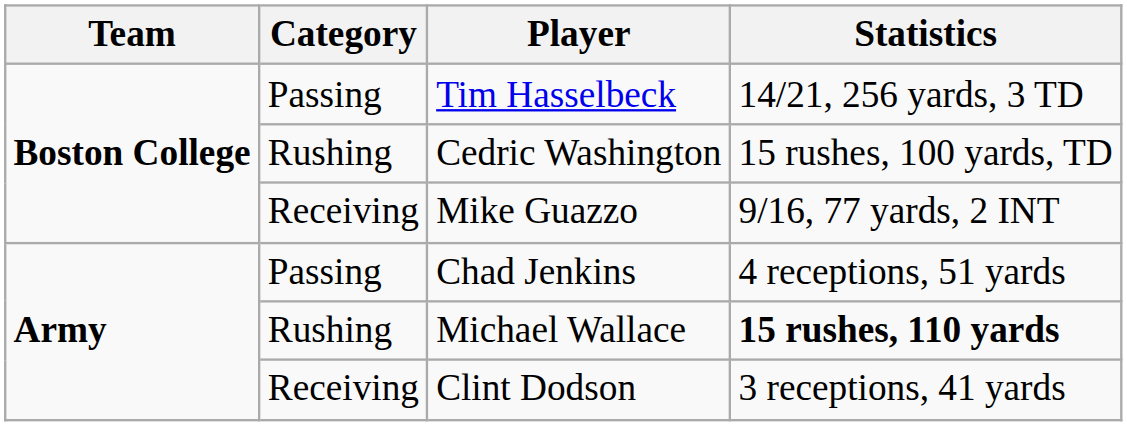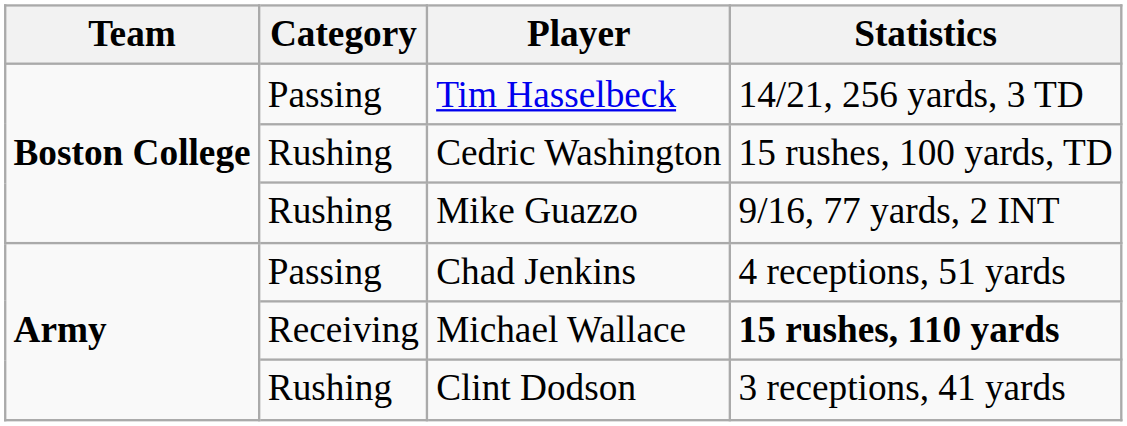(343, 211) Receiving -> (330, 211) Rushing
(330, 329) Rushing -> (343, 329) Receiving
(343, 389) Receiving -> (330, 389) Rushing
